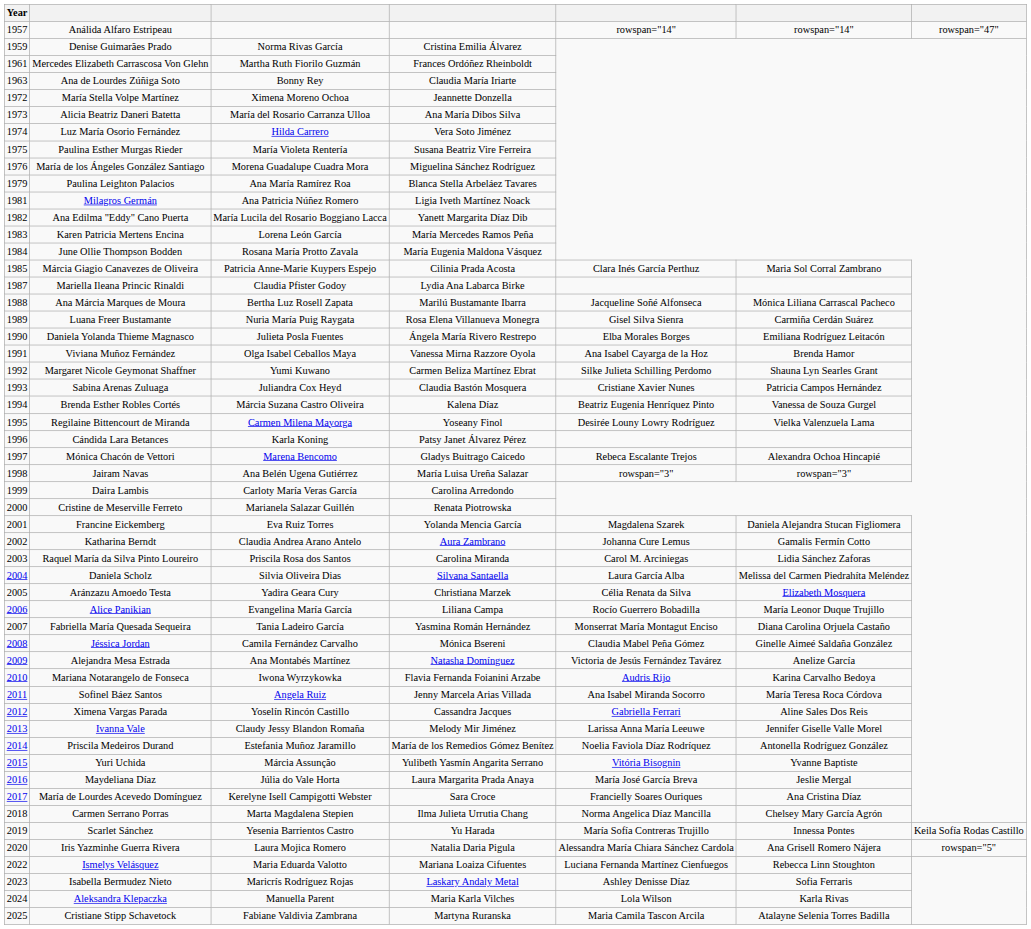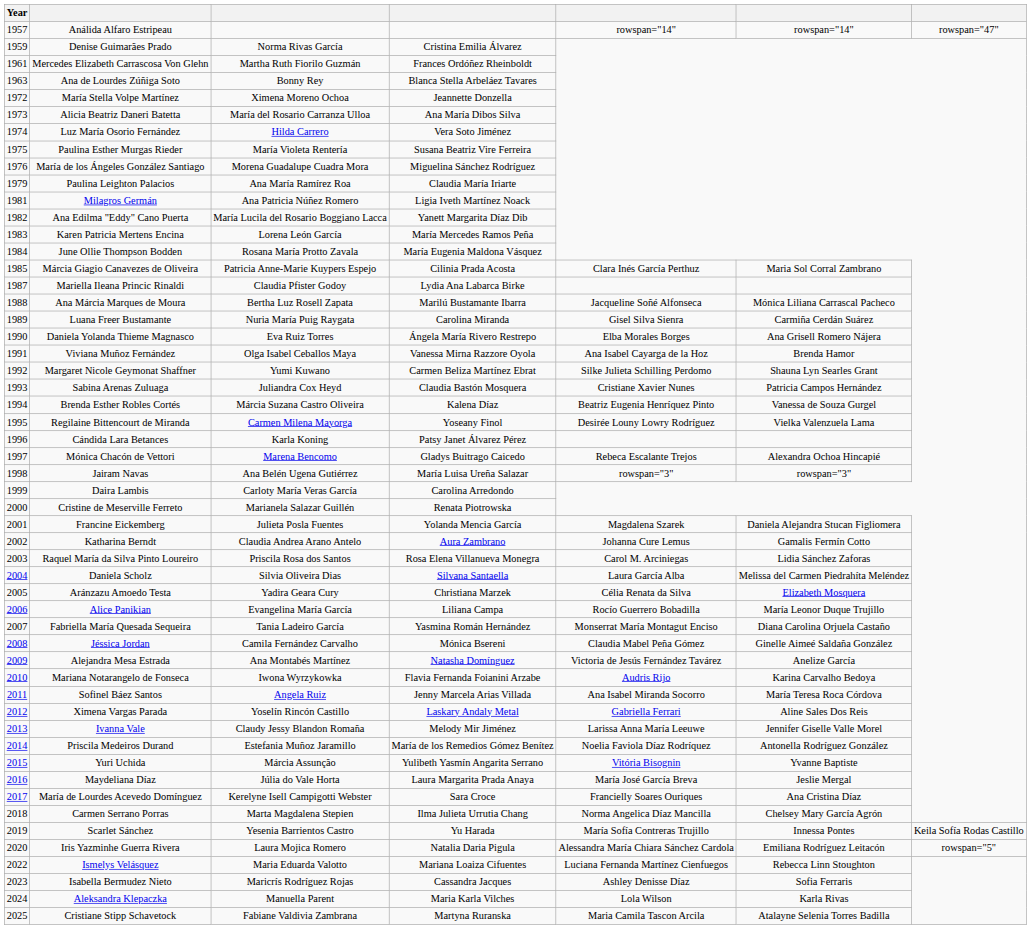(473, 81) Claudia María Iriarte -> (473, 81) Blanca Stella Arbeláez Tavares
(473, 183) Blanca Stella Arbeláez Tavares -> (473, 183) Claudia María Iriarte
(473, 319) Rosa Elena Villanueva Monegra -> (473, 319) Carolina Miranda
(300, 337) Julieta Posla Fuentes -> (300, 337) Eva Ruiz Torres
(824, 337) Emiliana Rodríguez Leitacón -> (824, 337) Ana Grisell Romero Nájera
(300, 524) Eva Ruiz Torres -> (300, 524) Julieta Posla Fuentes
(473, 558) Carolina Miranda -> (473, 558) Rosa Elena Villanueva Monegra
(473, 711) Cassandra Jacques -> (473, 711) Laskary Andaly Metal
(824, 848) Ana Grisell Romero Nájera -> (824, 848) Emiliana Rodríguez Leitacón
(473, 882) Laskary Andaly Metal -> (473, 882) Cassandra Jacques
